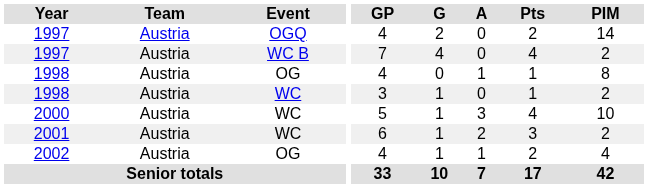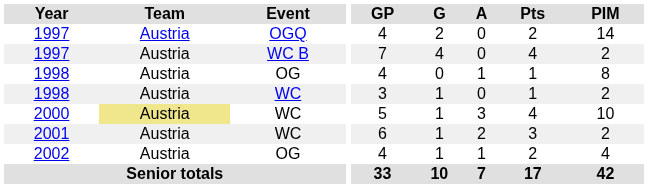(165, 114) no background -> (165, 114) khaki background
